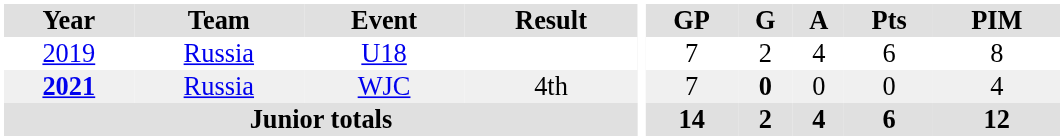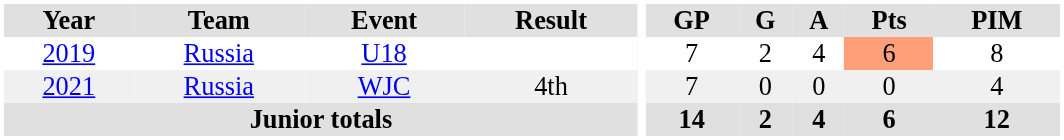(889, 53) no background -> (889, 53) lightsalmon background
(69, 86) bold -> (69, 86) normal
(765, 86) bold -> (765, 86) normal
